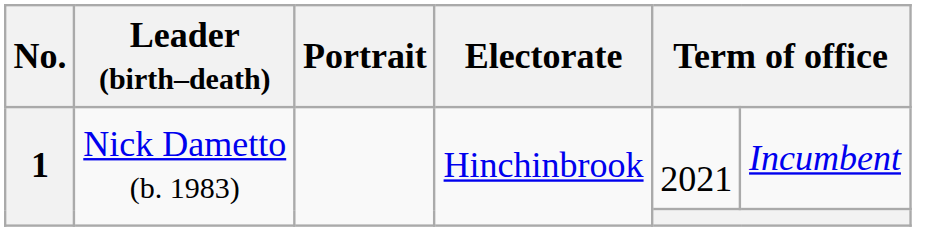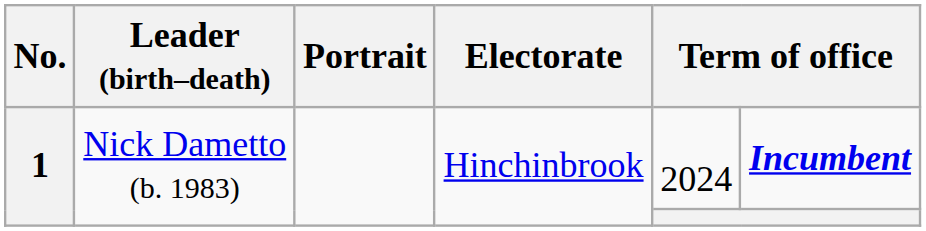(696, 179) 2021 -> (696, 179) 2024
(825, 157) normal -> (830, 157) bold
